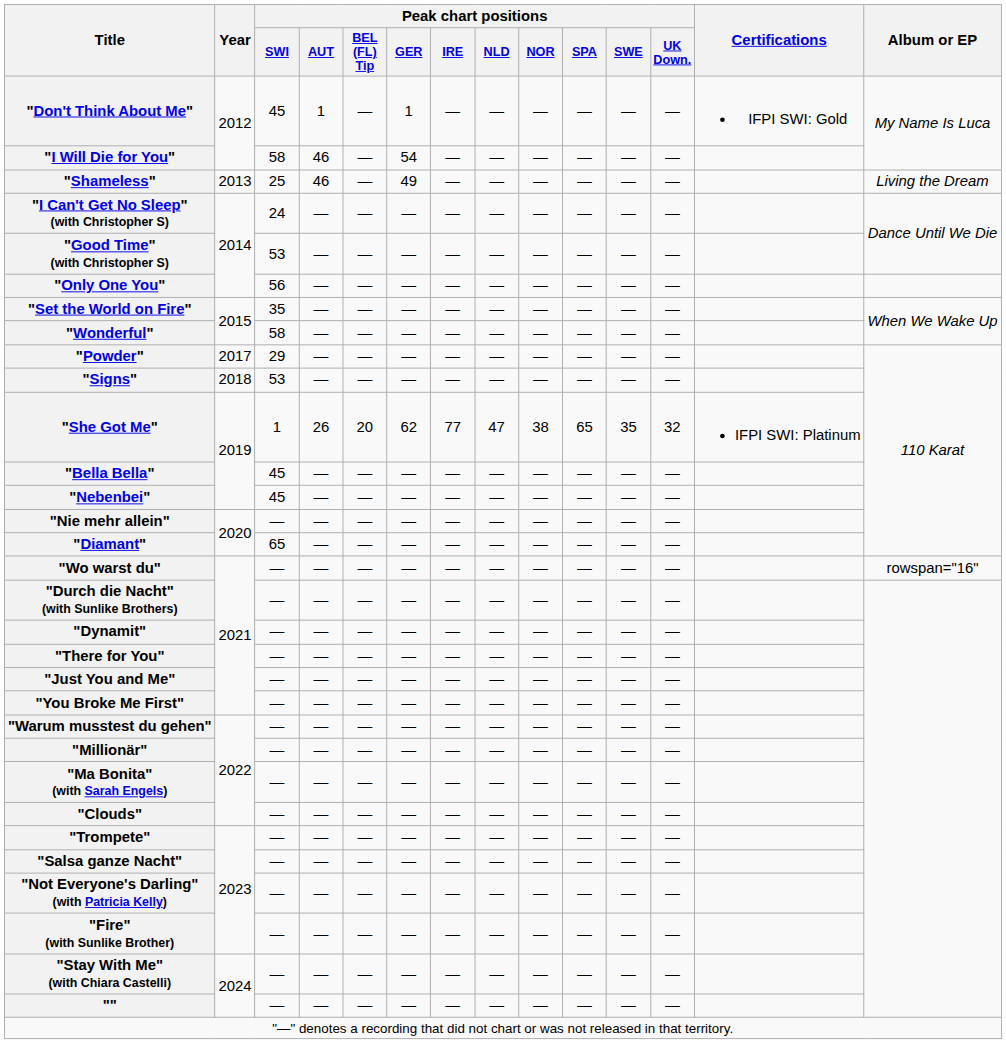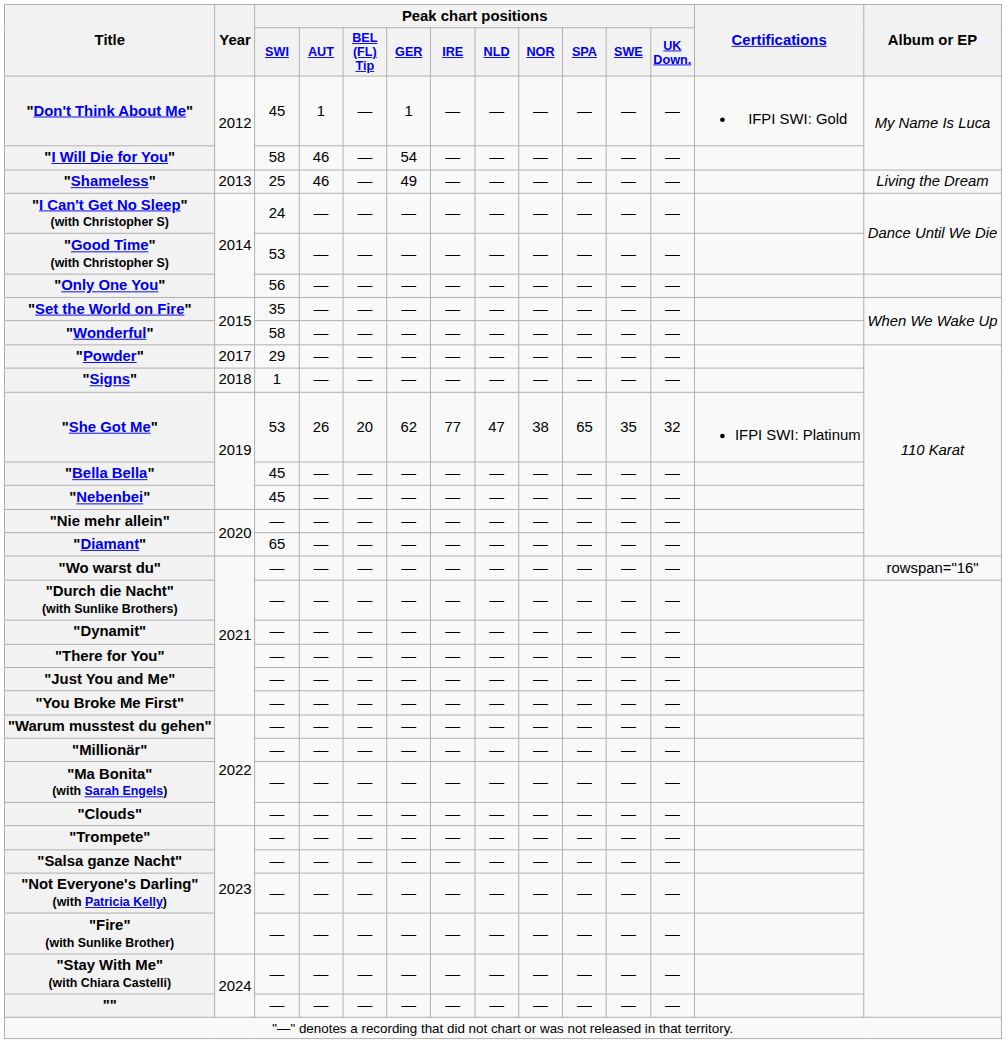(277, 380) 53 -> (277, 380) 1
(277, 426) 1 -> (277, 426) 53
